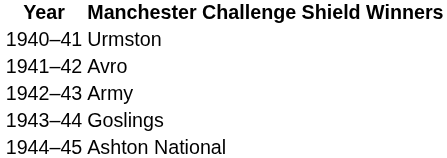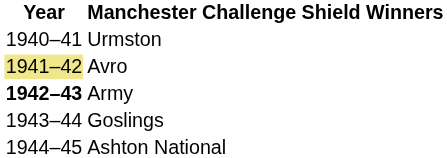(44, 66) no background -> (44, 66) khaki background
(44, 93) normal -> (44, 93) bold
